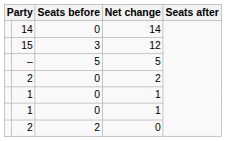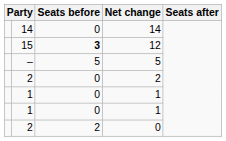(97, 45) normal -> (97, 45) bold
